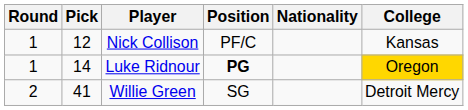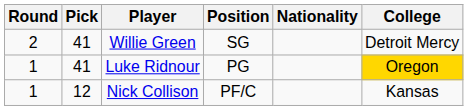rows swapped: (153, 42) <-> (153, 92)
(82, 67) 14 -> (82, 67) 41
(238, 67) bold -> (238, 67) normal
